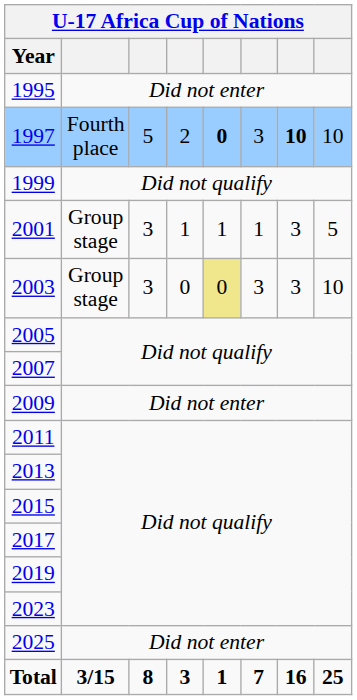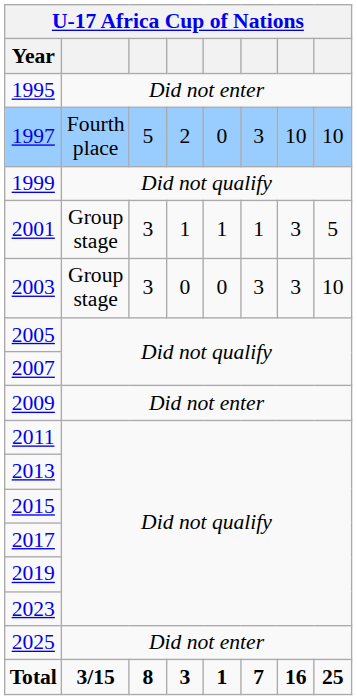(222, 136) bold -> (222, 136) normal
(296, 136) bold -> (296, 136) normal
(222, 287) khaki background -> (222, 287) no background
